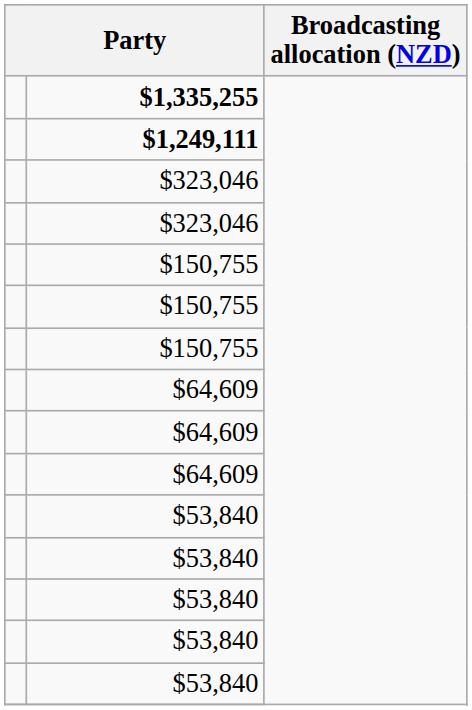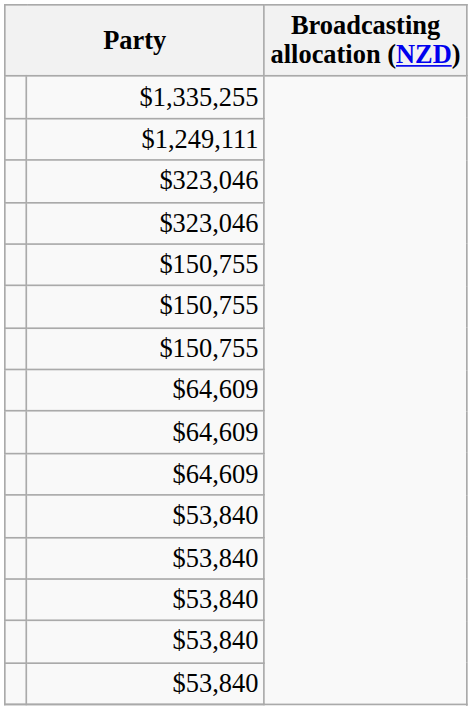(199, 97) bold -> (199, 97) normal
(200, 138) bold -> (200, 138) normal
